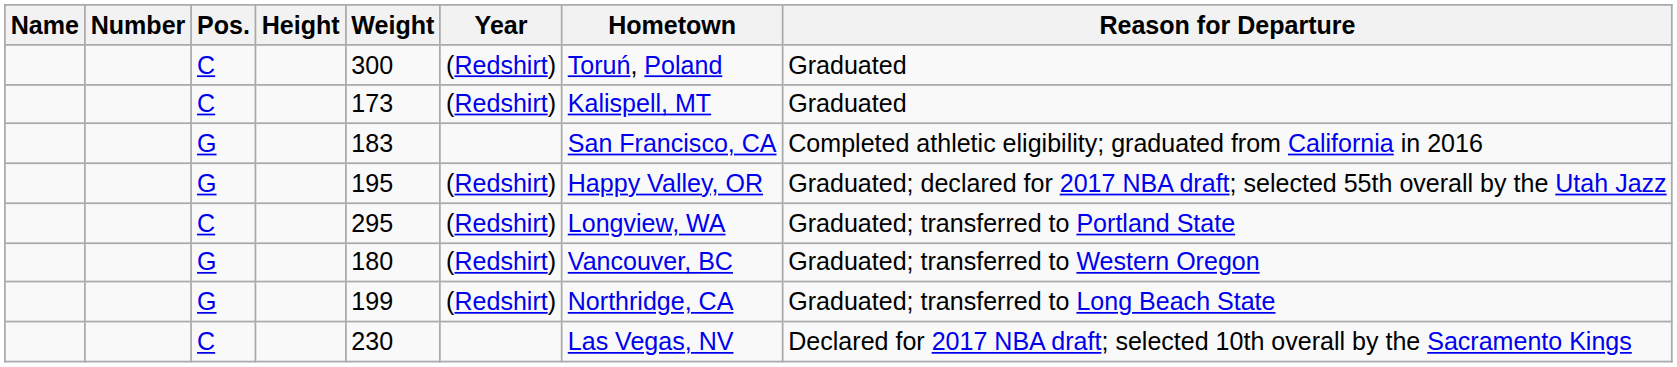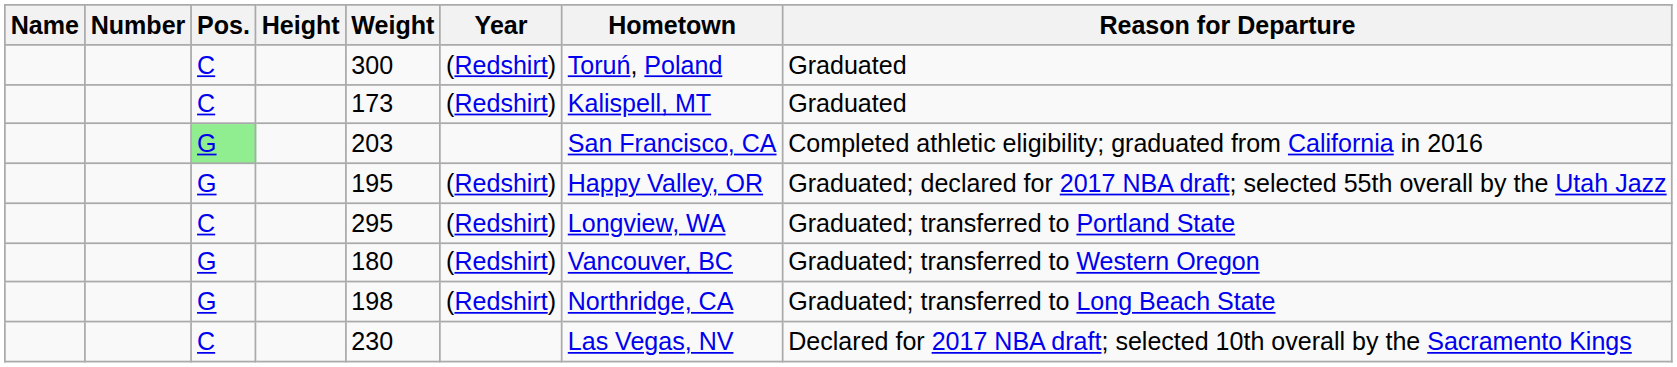(207, 144) no background -> (207, 144) lightgreen background
(372, 144) 183 -> (372, 144) 203
(372, 302) 199 -> (372, 302) 198
